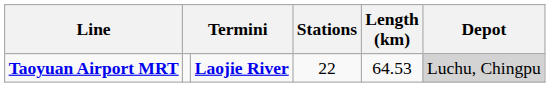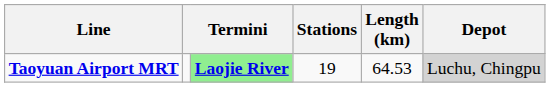(242, 68) no background -> (242, 68) lightgreen background
(327, 68) 22 -> (327, 68) 19
